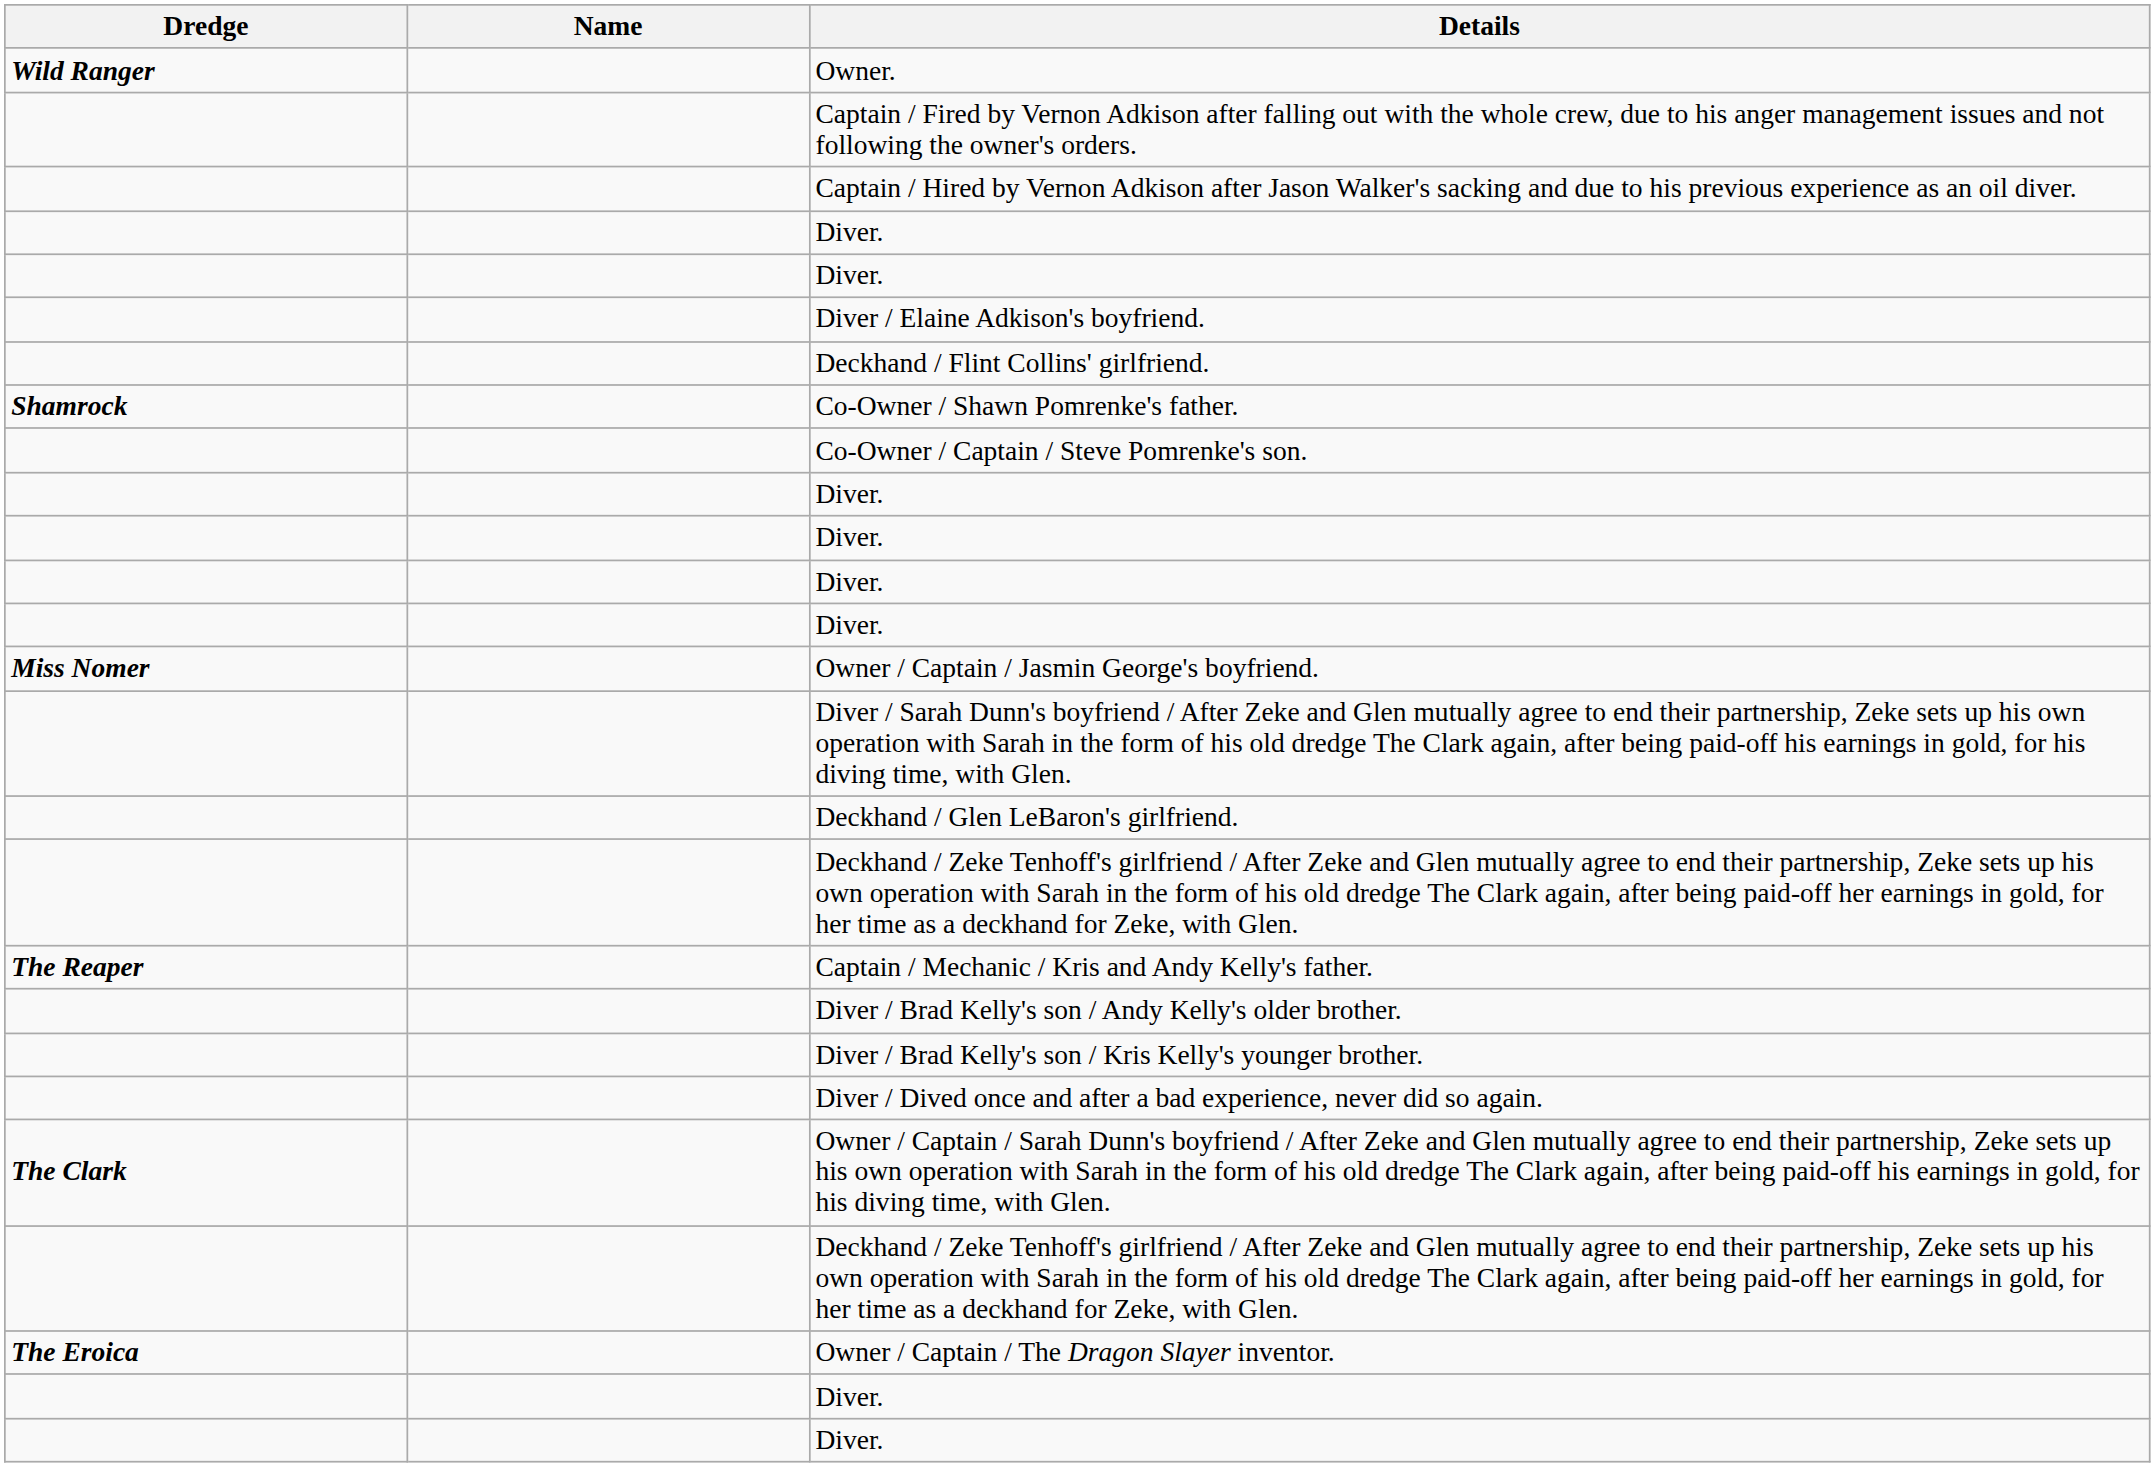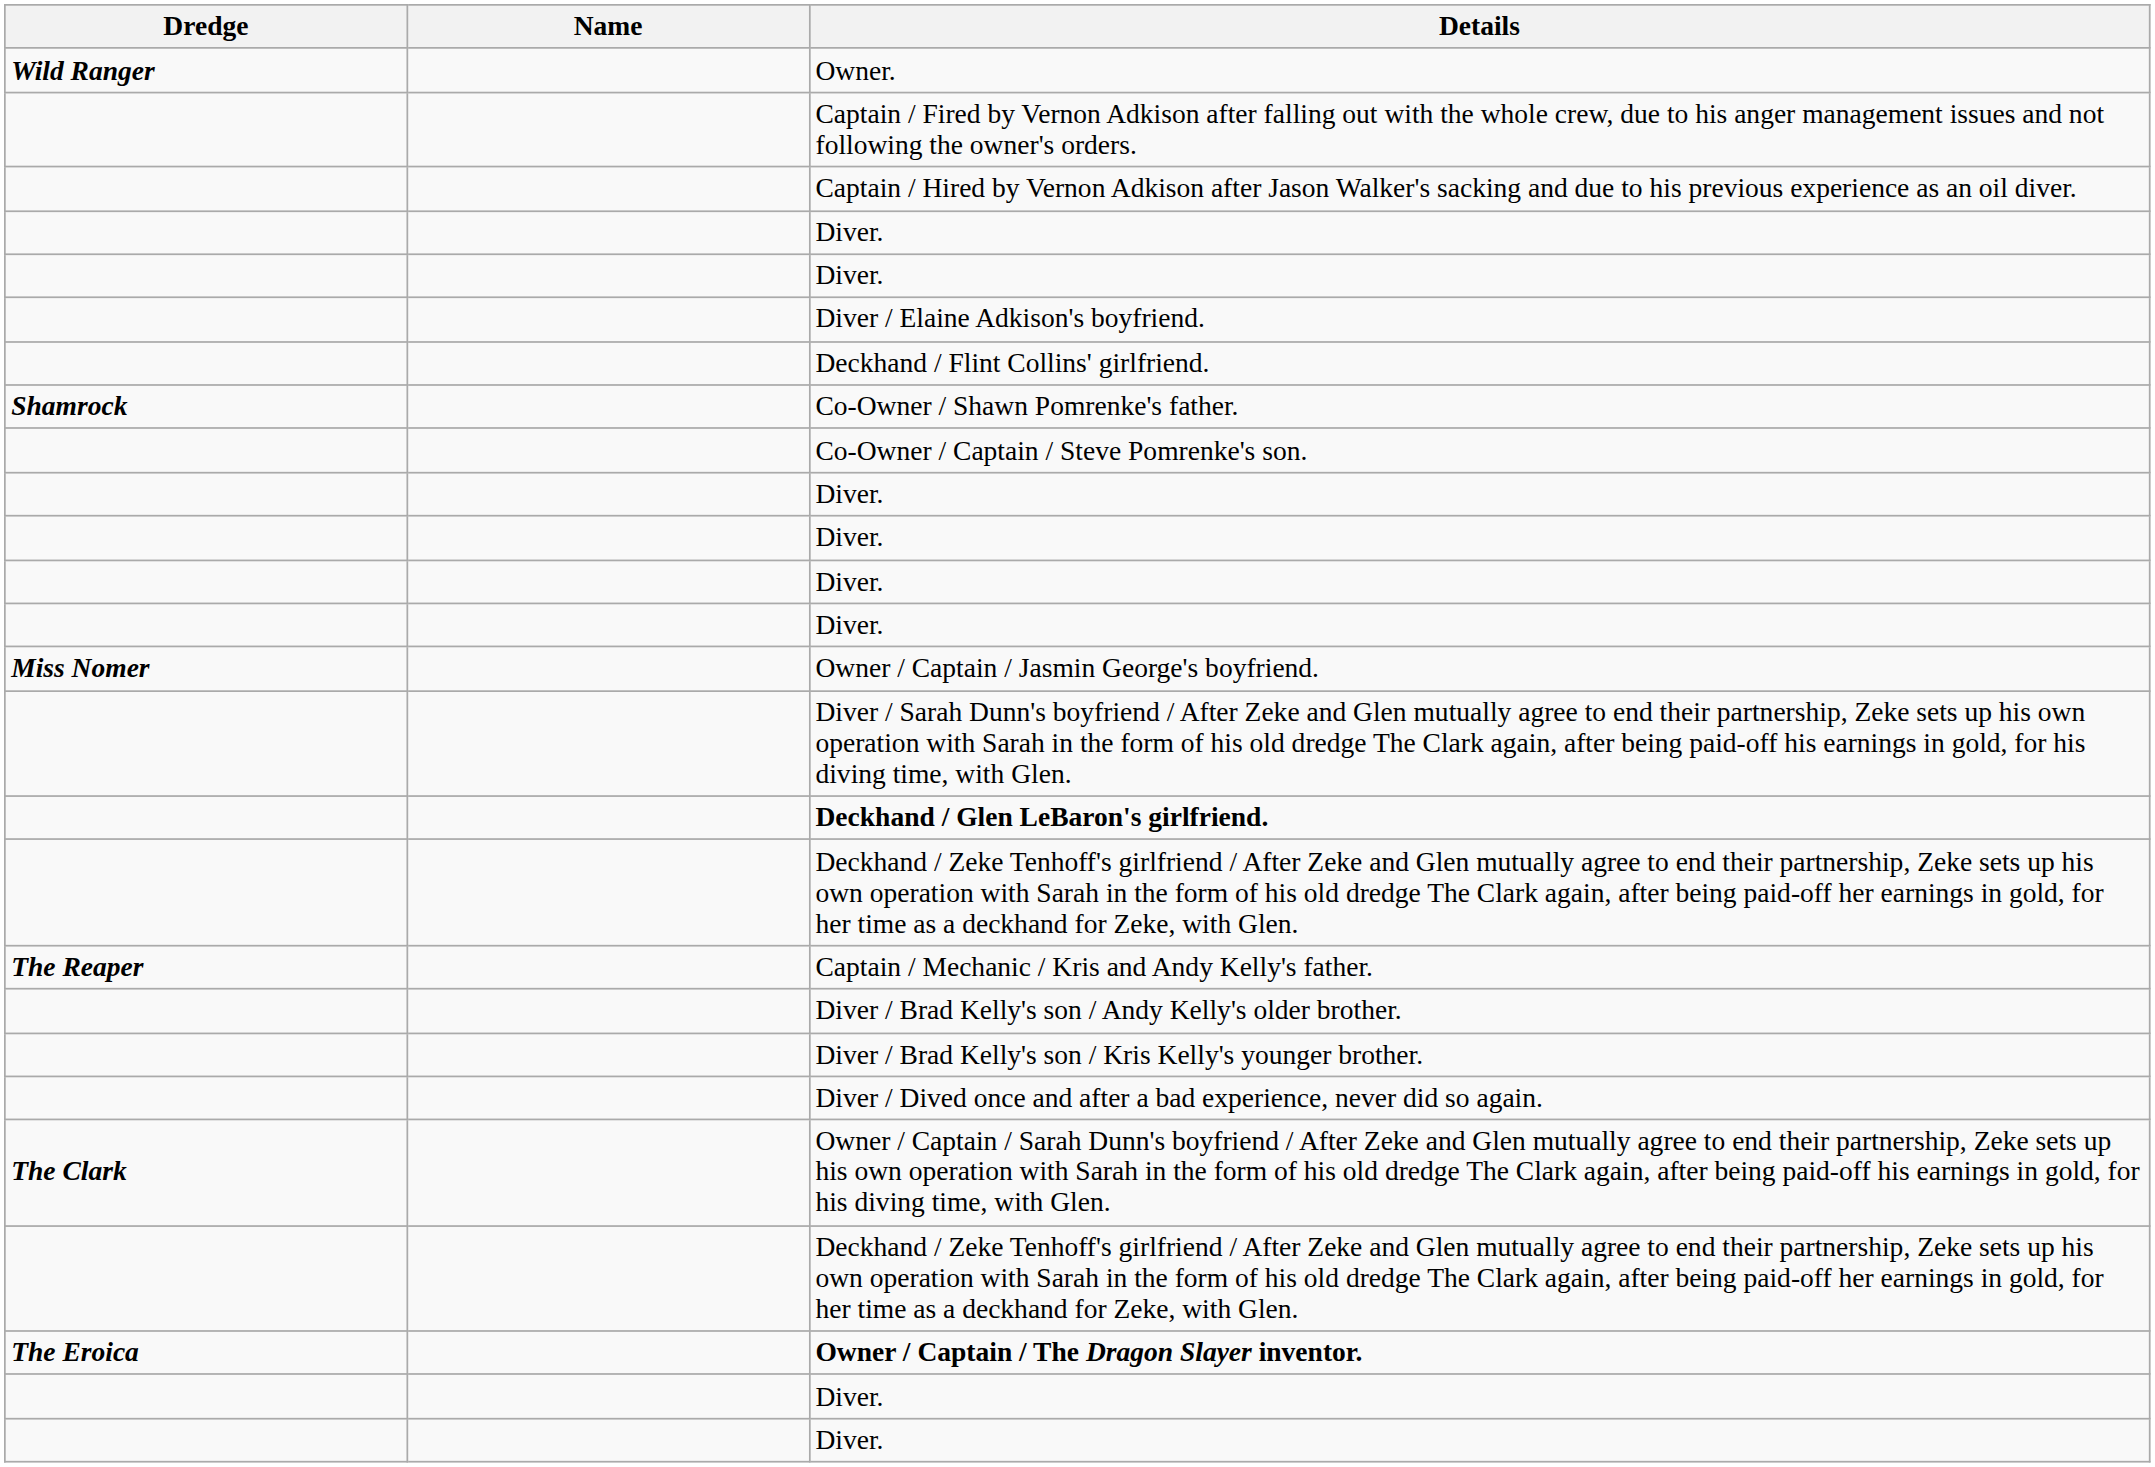(1027, 817) normal -> (1042, 817) bold
(1075, 1352) normal -> (1089, 1352) bold
